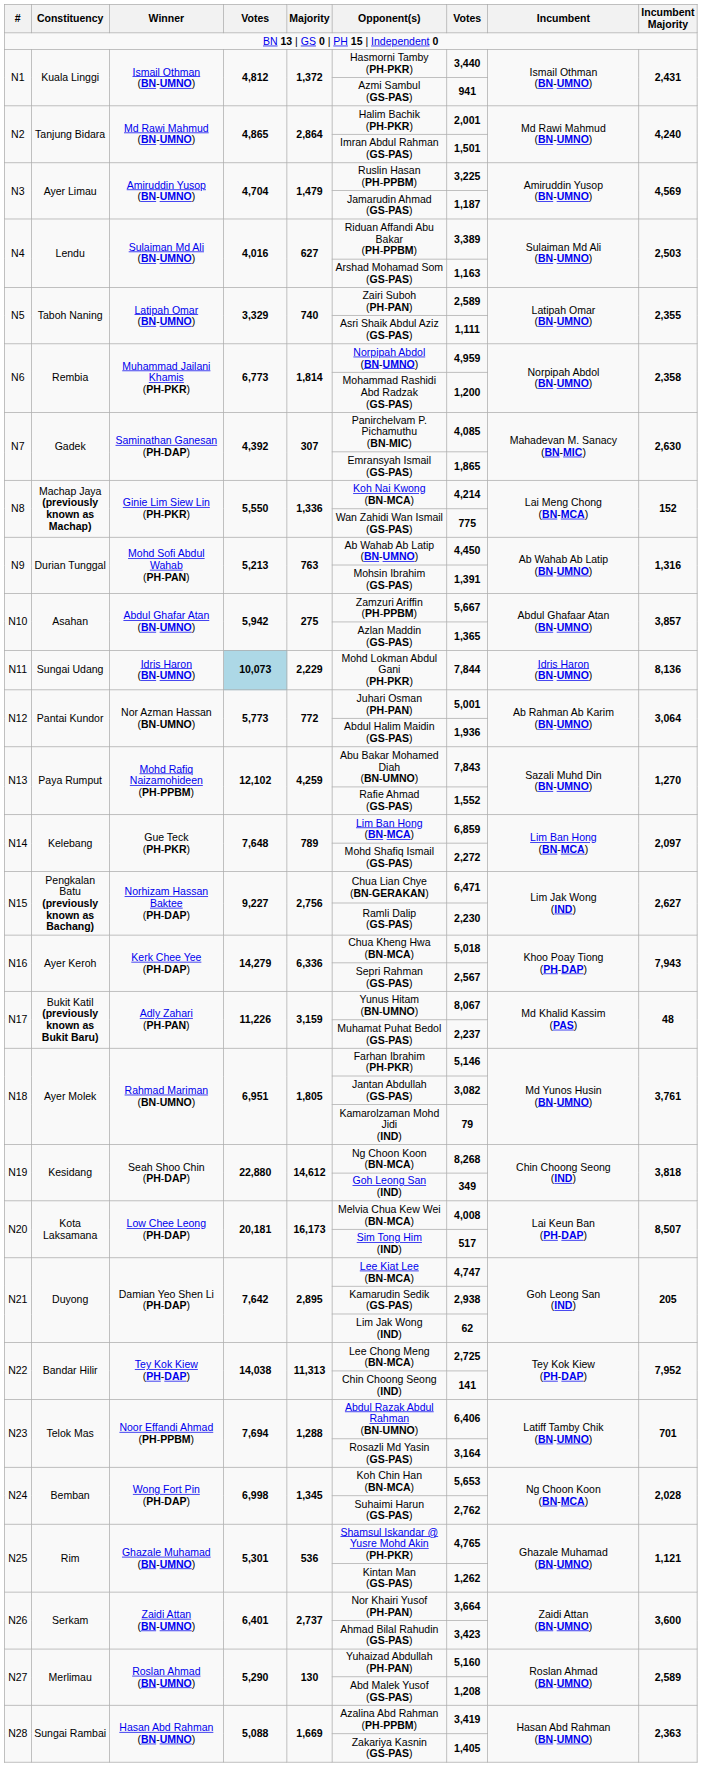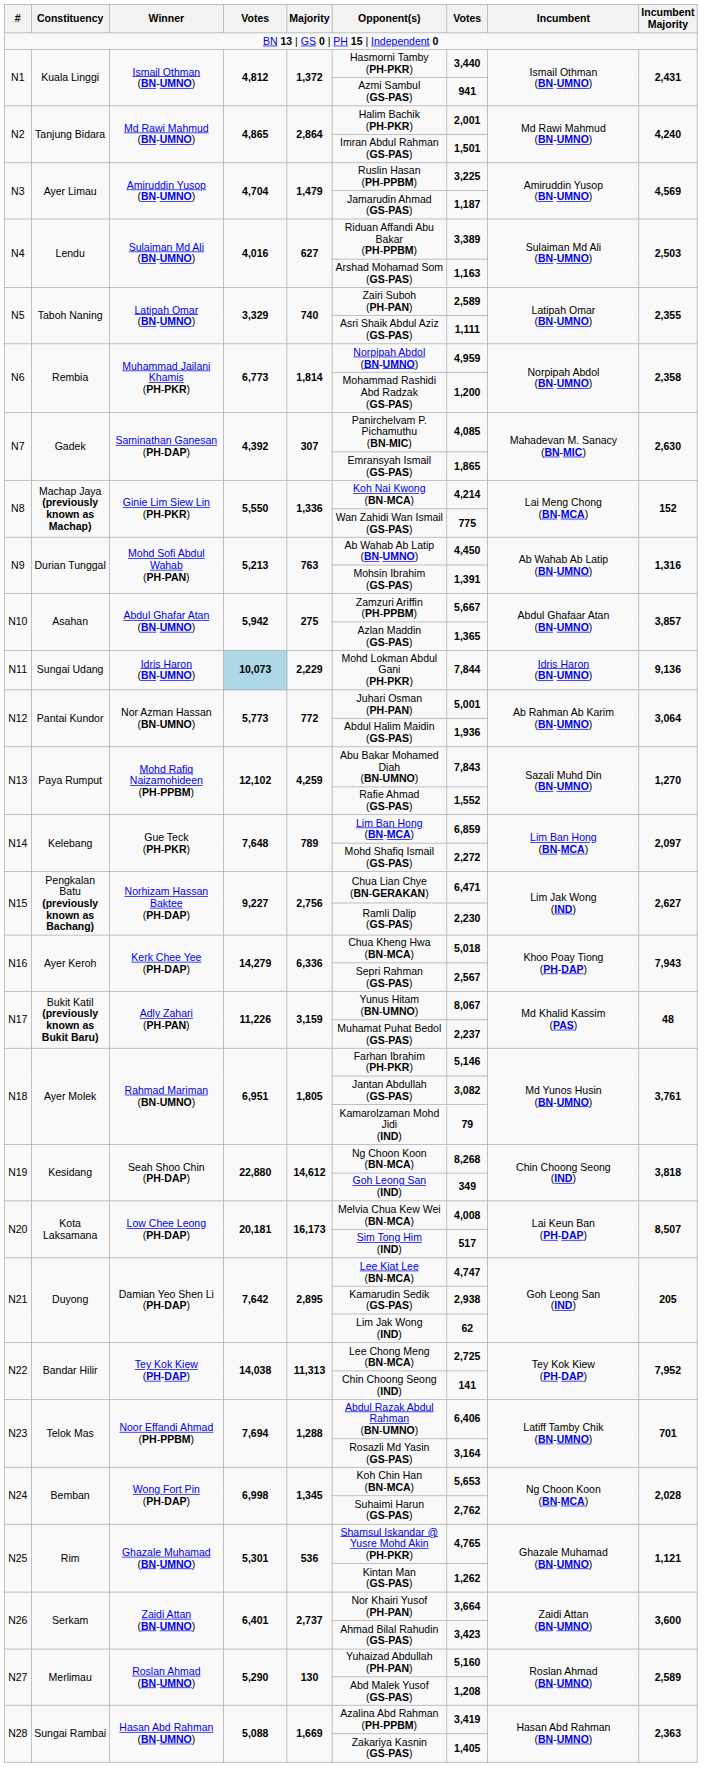(668, 670) 8,136 -> (668, 670) 9,136
